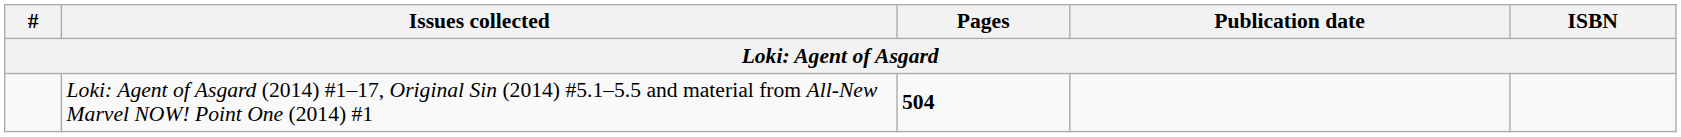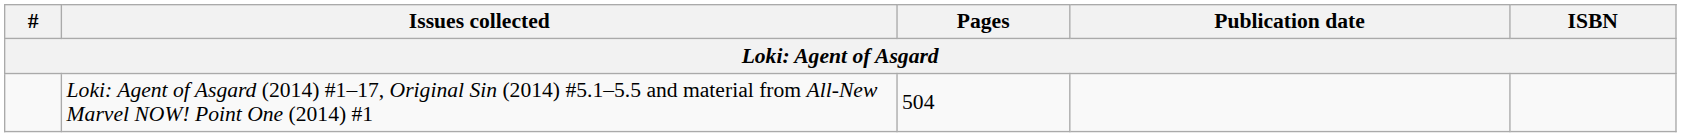(918, 102) bold -> (918, 102) normal
